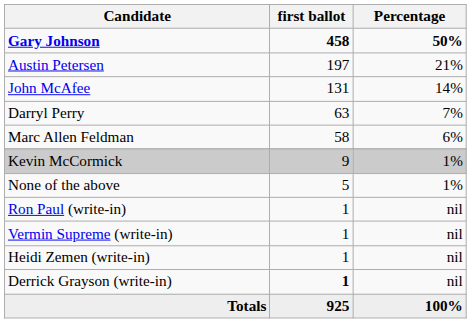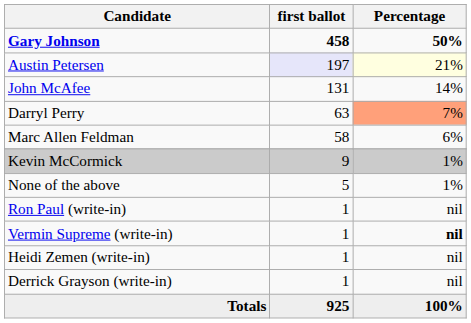(338, 64) no background -> (338, 64) lavender background
(449, 64) no background -> (449, 64) lightyellow background
(453, 112) no background -> (453, 112) lightsalmon background
(455, 233) normal -> (454, 233) bold
(346, 281) bold -> (346, 281) normal
